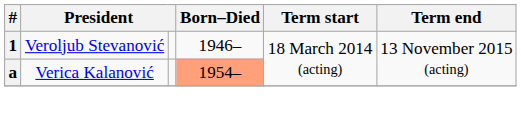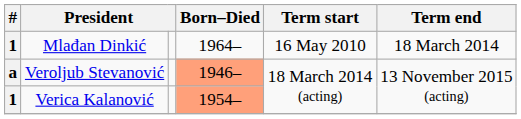+ row: (95, 45)
(13, 45) 1 -> (13, 72) a
(220, 45) no background -> (220, 72) lightsalmon background
(13, 72) a -> (13, 99) 1
